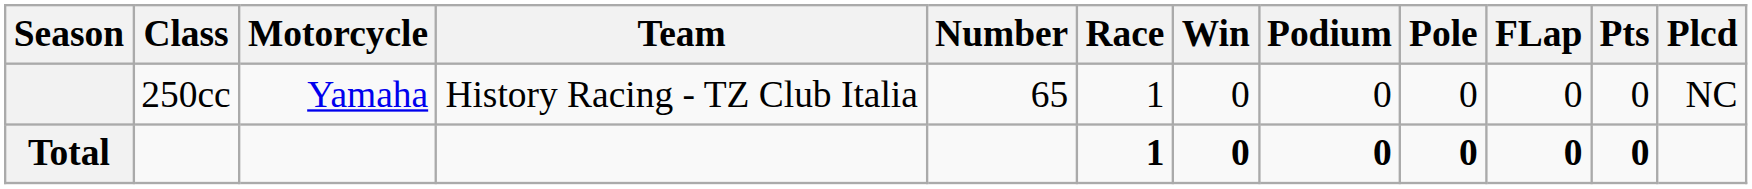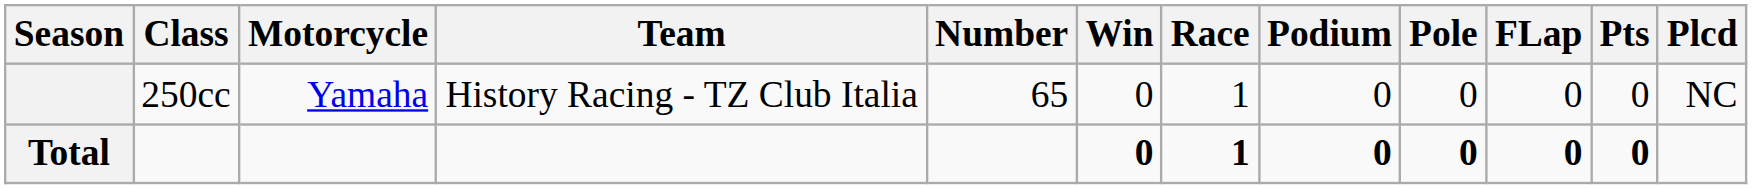columns swapped: (1125, 34) <-> (1216, 34)
